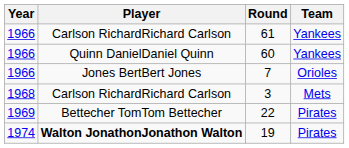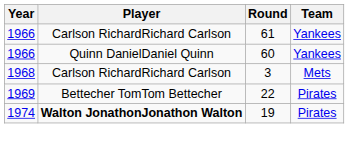- row: (268, 73)
